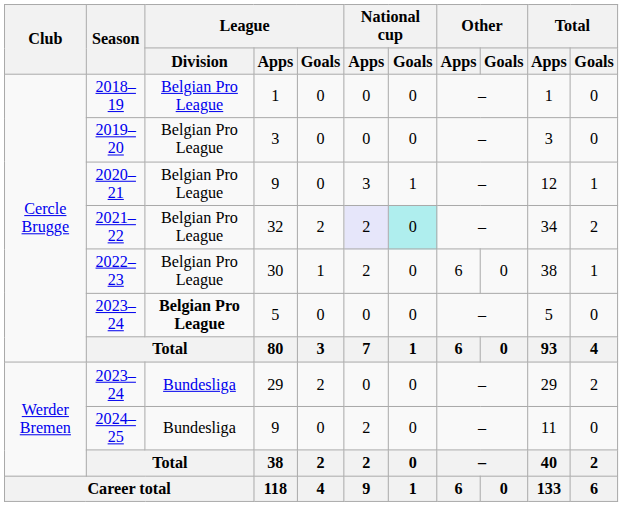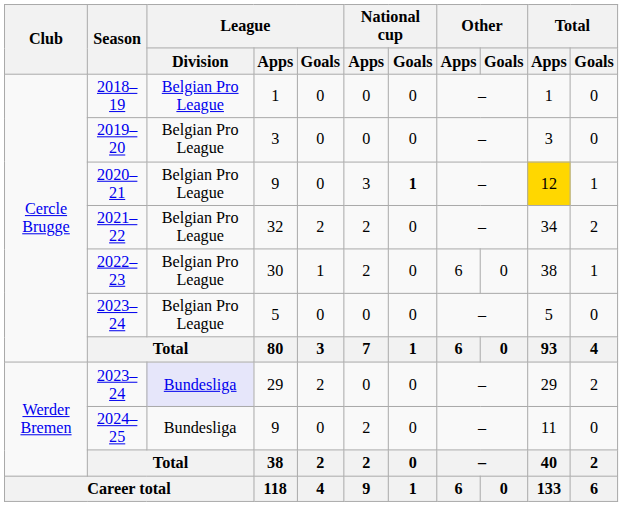(413, 183) normal -> (413, 183) bold
(549, 183) no background -> (549, 183) gold background
(366, 227) lavender background -> (366, 227) no background
(413, 227) paleturquoise background -> (413, 227) no background
(199, 314) bold -> (200, 314) normal
(199, 384) no background -> (200, 384) lavender background
